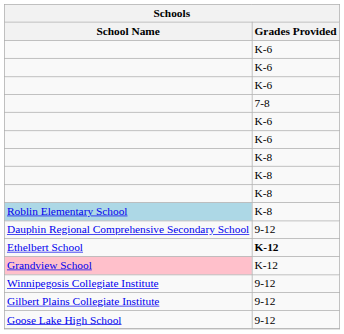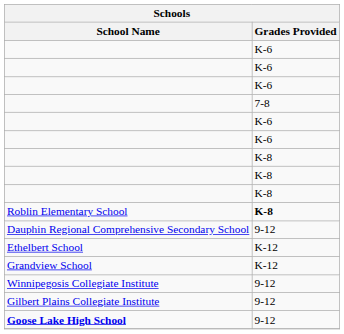(67, 211) lightblue background -> (67, 211) no background
(263, 211) normal -> (264, 211) bold
(267, 247) bold -> (266, 247) normal
(49, 265) pink background -> (49, 265) no background
(64, 319) normal -> (66, 319) bold
